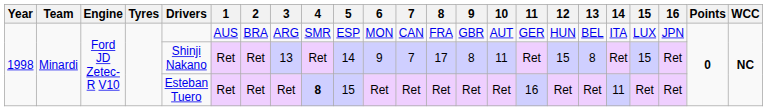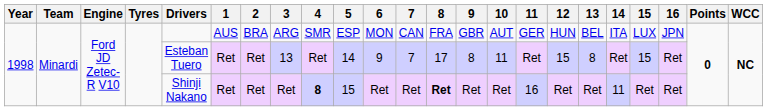(186, 58) Shinji Nakano -> (186, 58) Esteban Tuero
(186, 90) Esteban Tuero -> (186, 90) Shinji Nakano
(441, 90) normal -> (441, 90) bold
